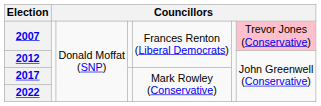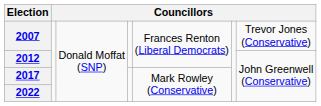(276, 36) pink background -> (276, 36) no background
